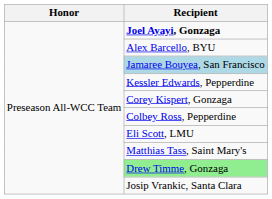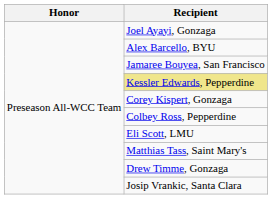(173, 30) bold -> (171, 30) normal
(196, 64) lightblue background -> (196, 64) no background
(190, 82) no background -> (190, 82) khaki background
(177, 168) lightgreen background -> (177, 168) no background
